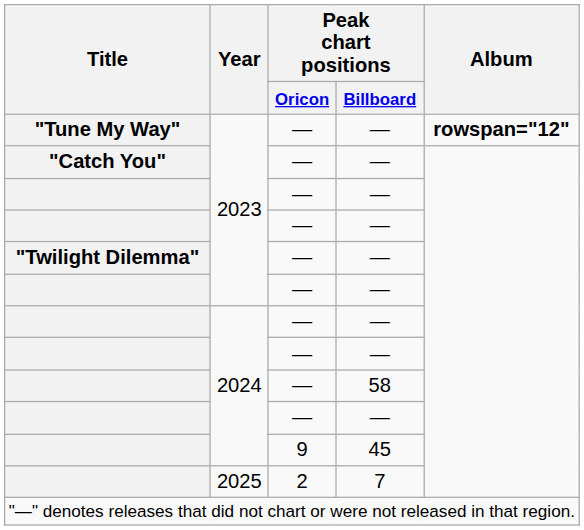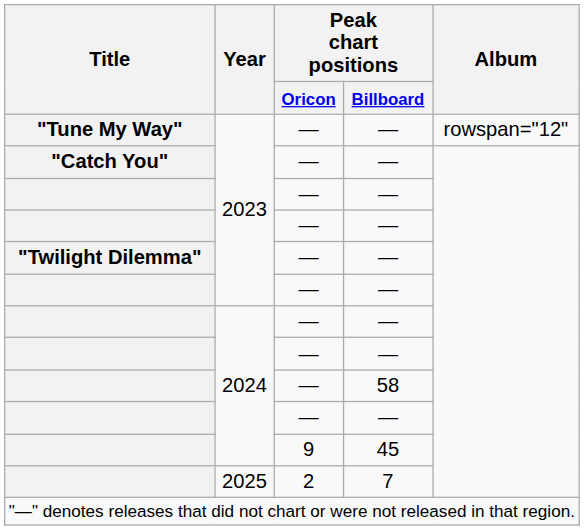(501, 129) bold -> (506, 129) normal
